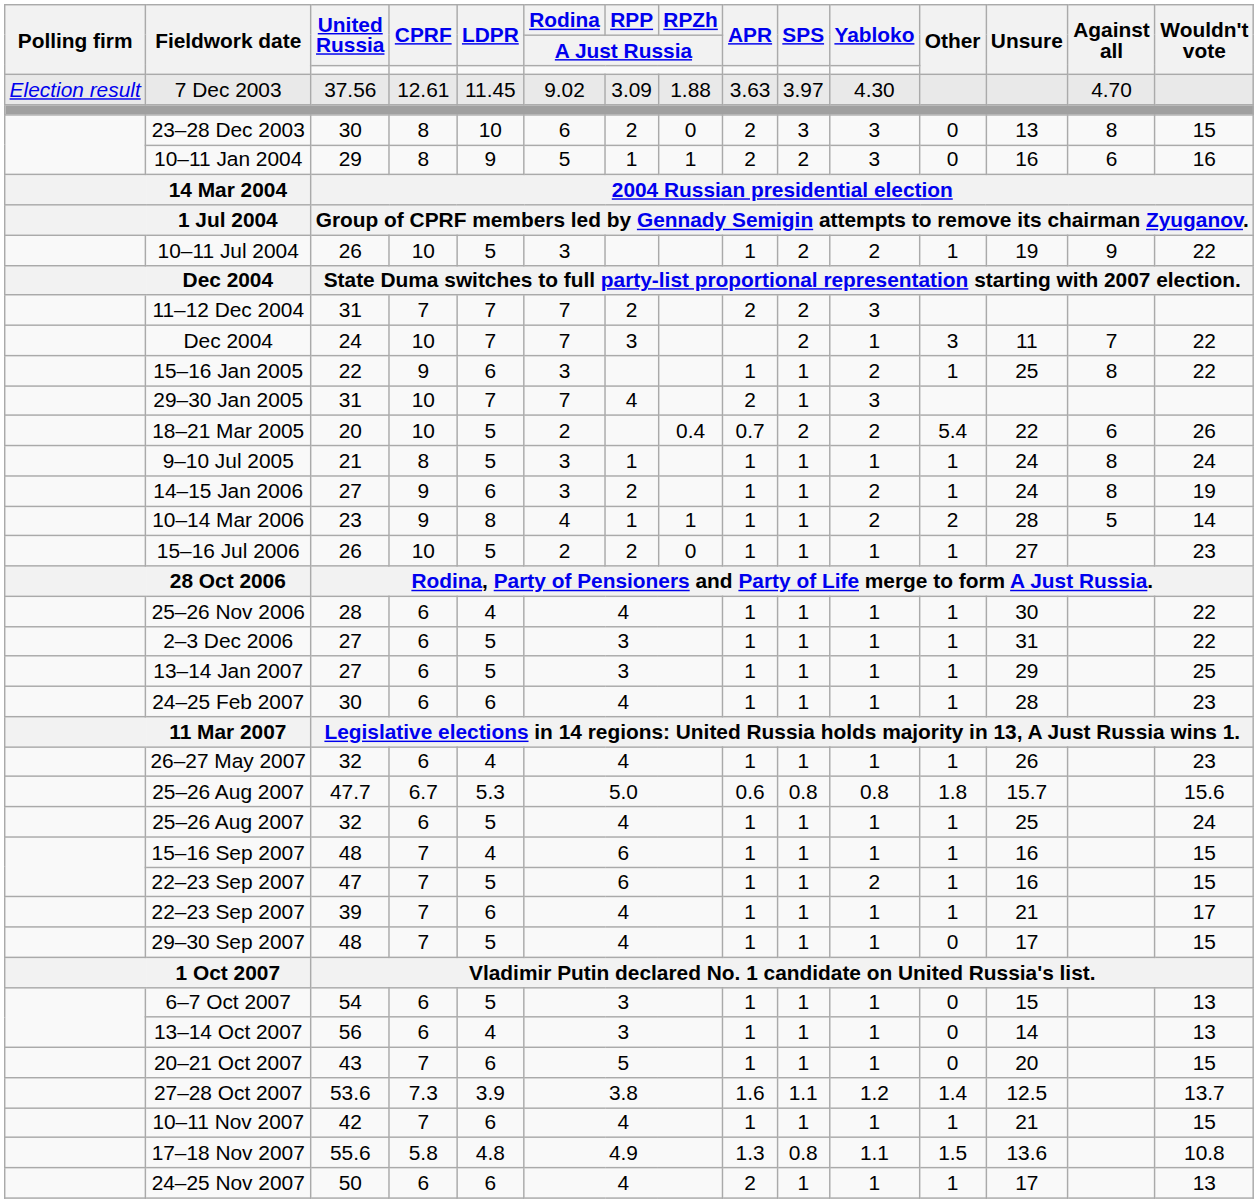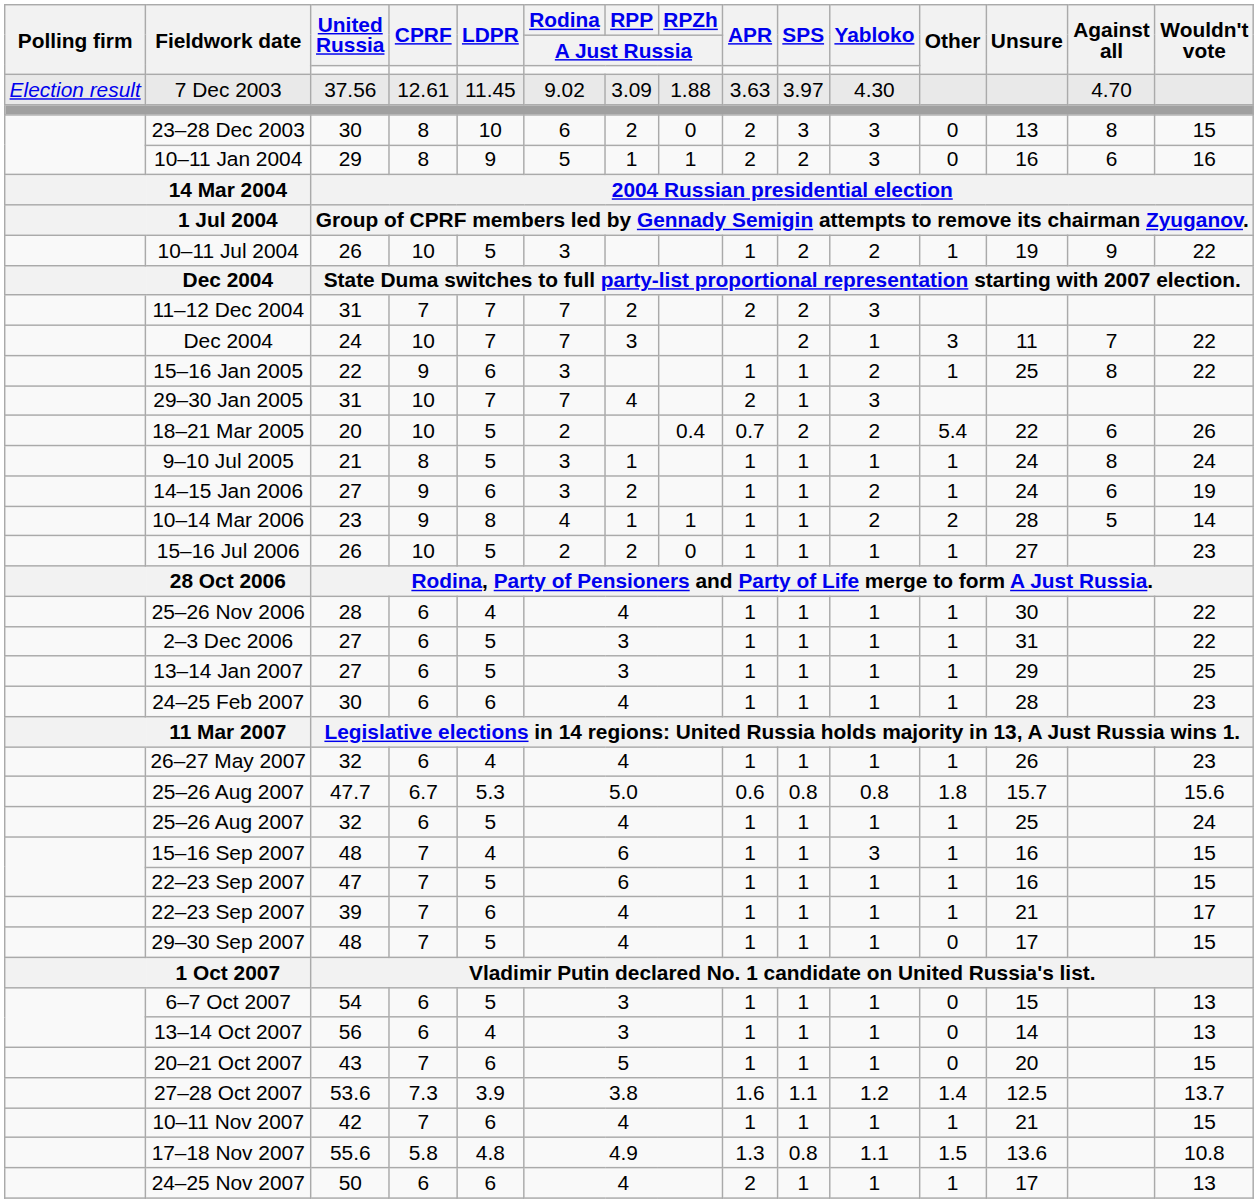(1111, 491) 8 -> (1111, 491) 6
(874, 852) 1 -> (874, 852) 3
(874, 882) 2 -> (874, 882) 1
